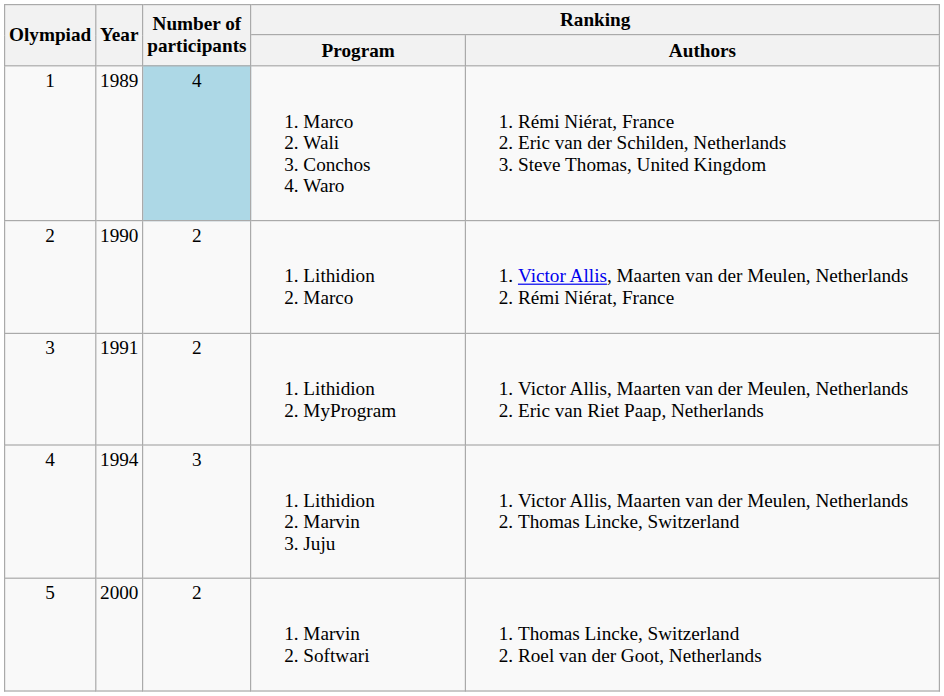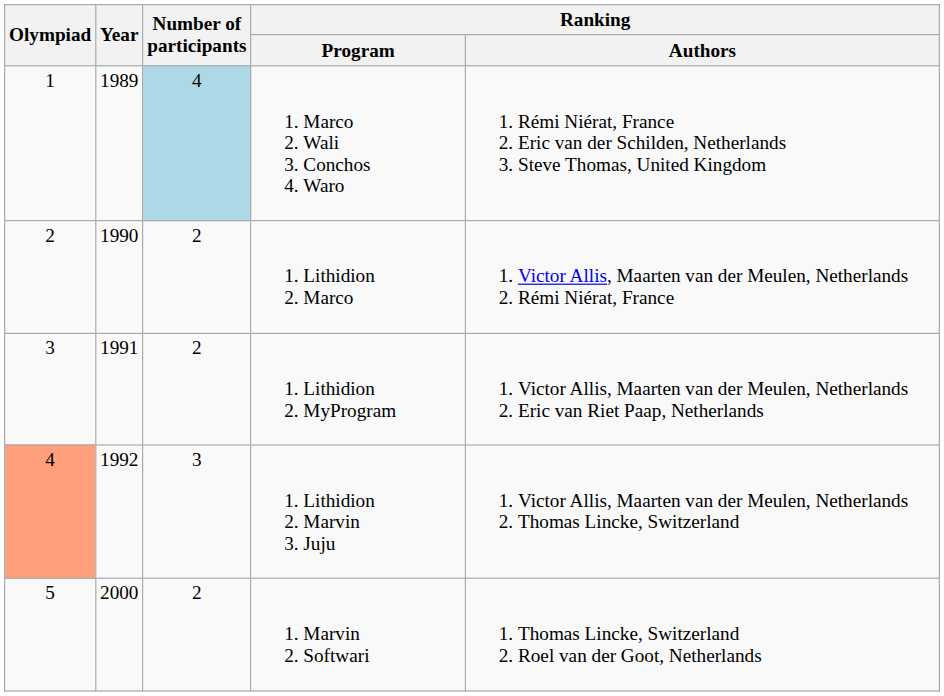(50, 459) no background -> (50, 459) lightsalmon background
(119, 459) 1994 -> (119, 459) 1992
